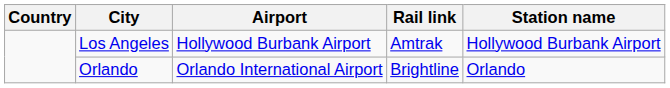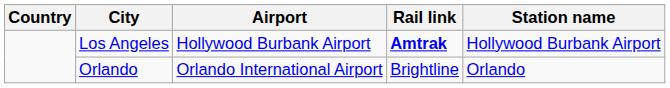(416, 43) normal -> (419, 43) bold
